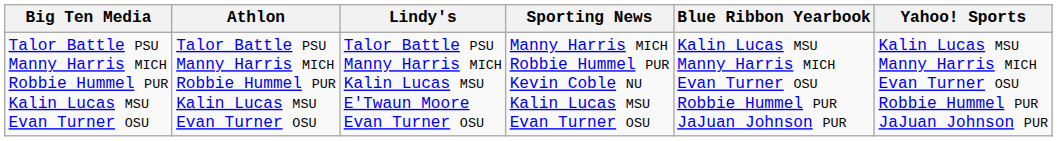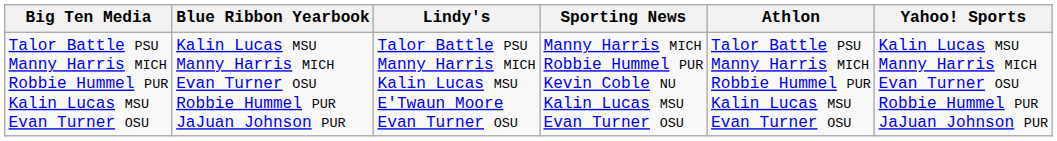columns swapped: (256, 18) <-> (774, 18)
